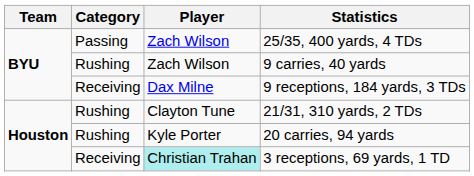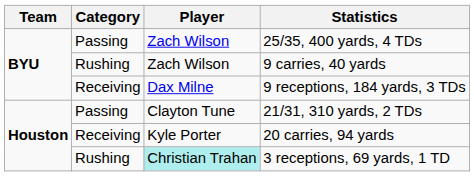(102, 111) Rushing -> (102, 111) Passing
(102, 135) Rushing -> (108, 135) Receiving
(108, 158) Receiving -> (102, 158) Rushing
